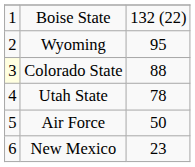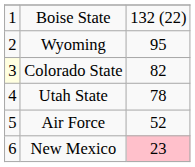(158, 70) 88 -> (158, 70) 82
(158, 122) 50 -> (158, 122) 52
(158, 148) no background -> (158, 148) pink background
